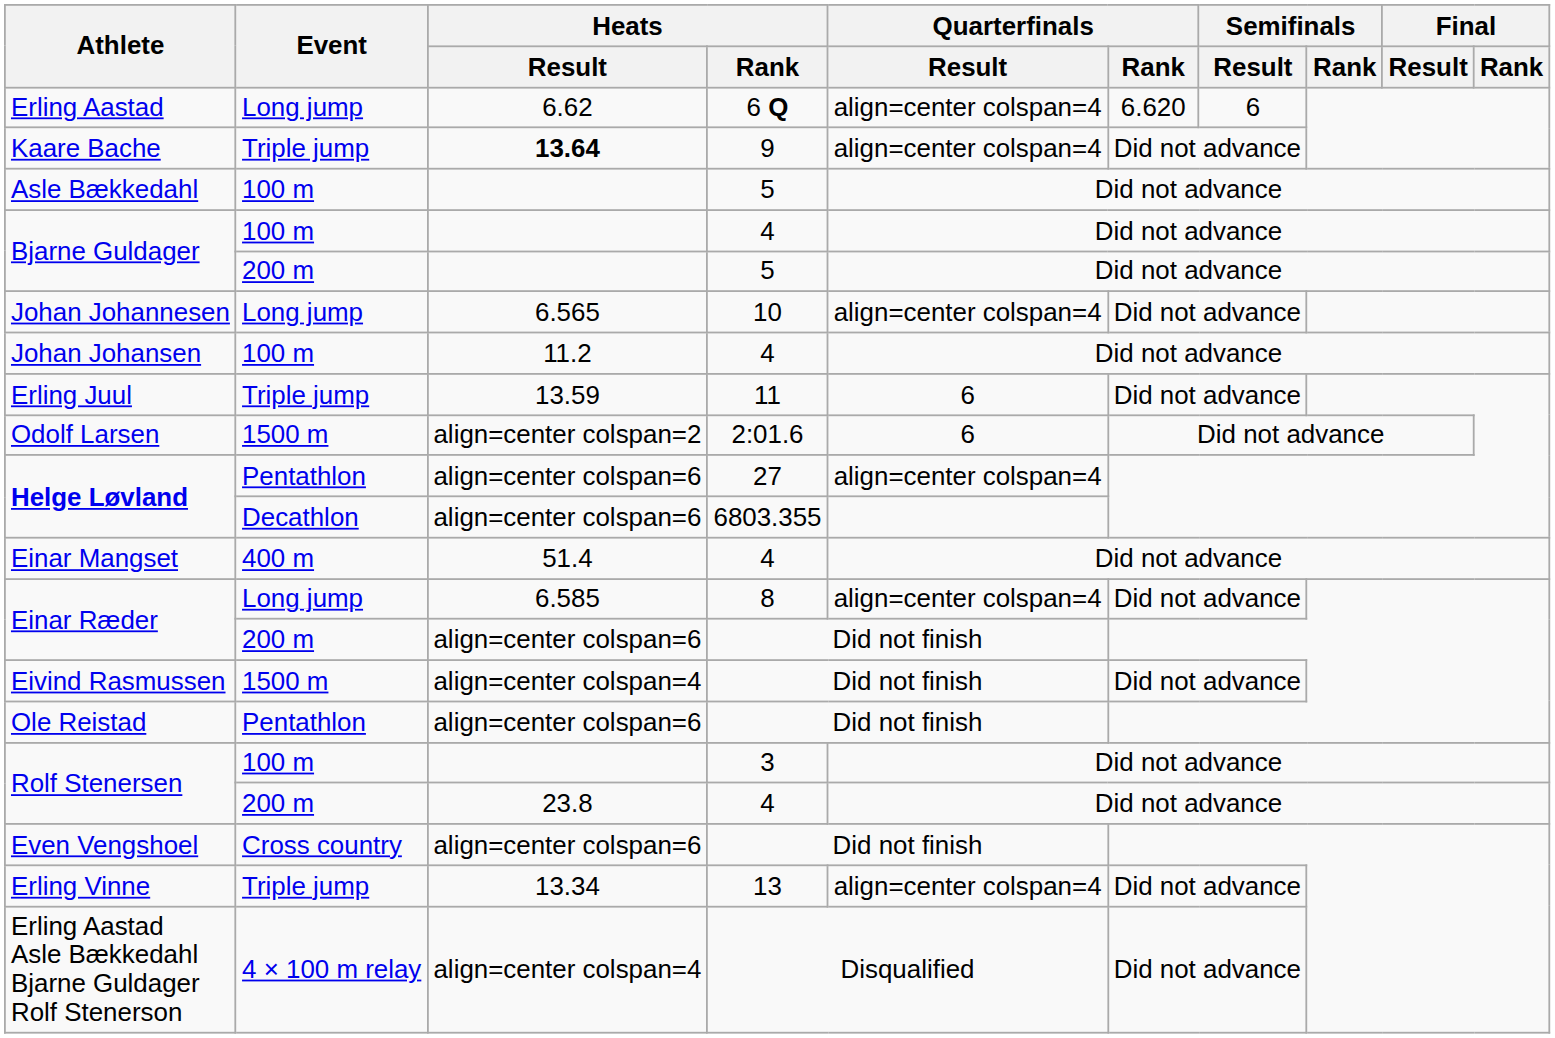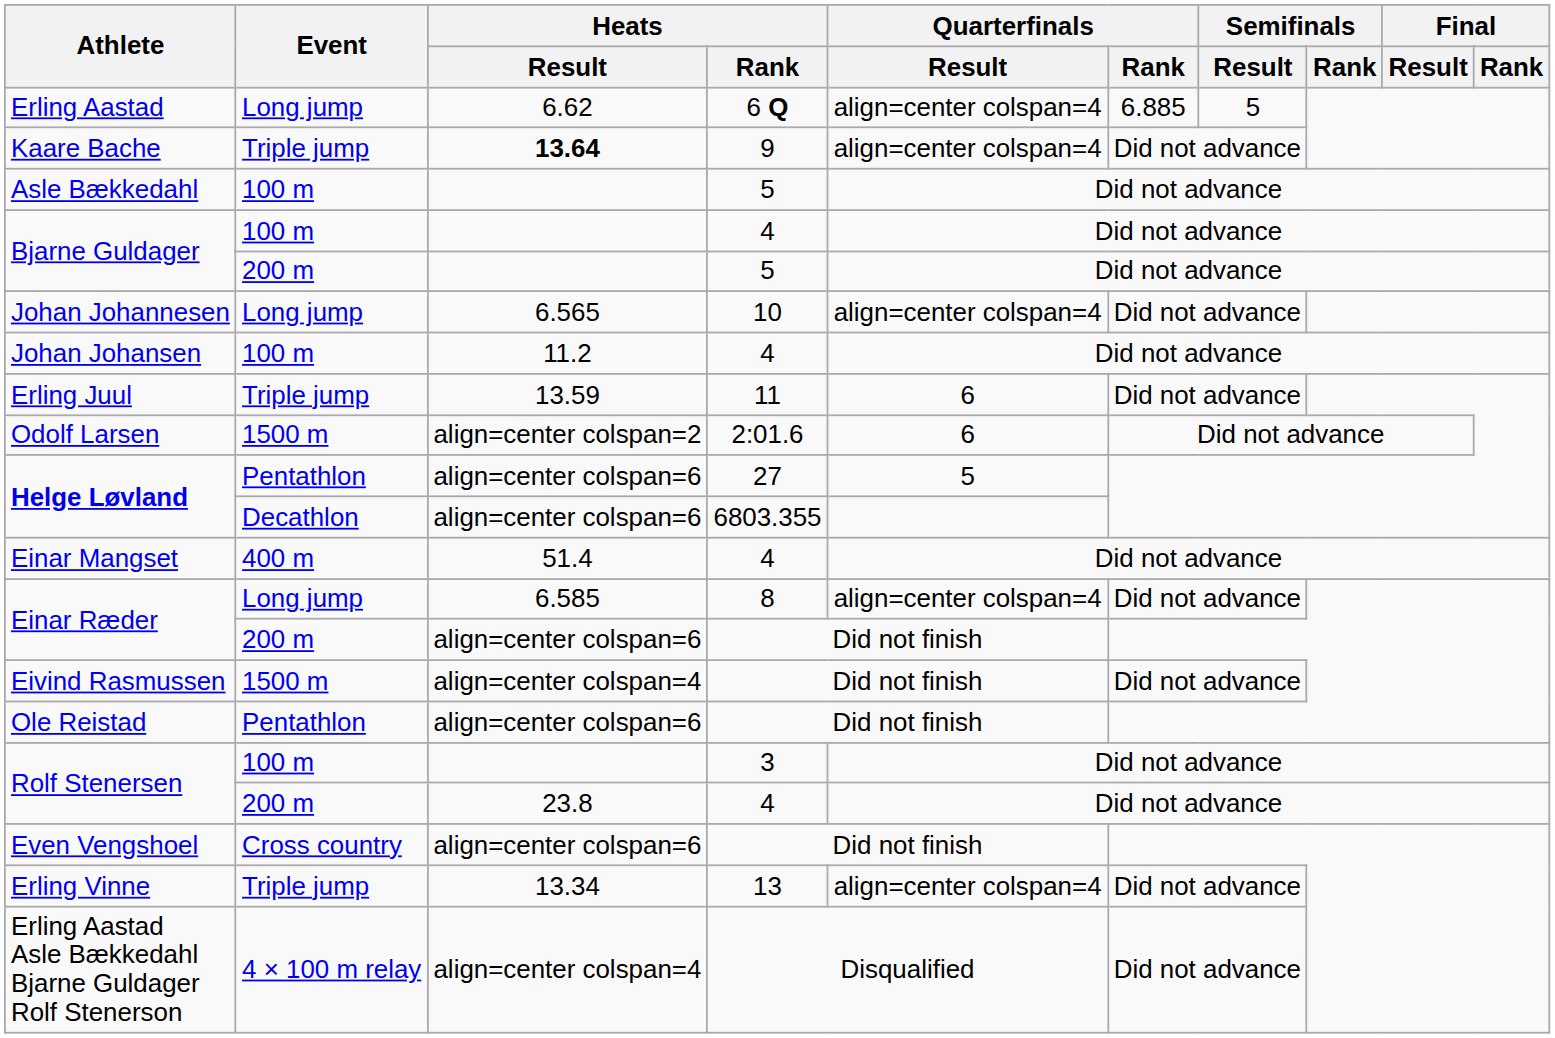(1153, 108) 6.620 -> (1153, 108) 6.885
(1253, 108) 6 -> (1253, 108) 5
(968, 476) align=center colspan=4 -> (968, 476) 5
